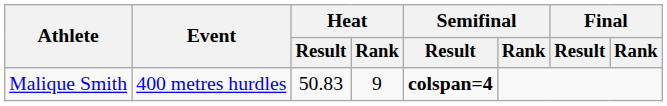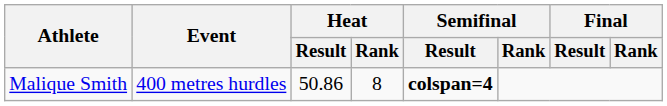(321, 84) 50.83 -> (321, 84) 50.86
(377, 84) 9 -> (377, 84) 8
